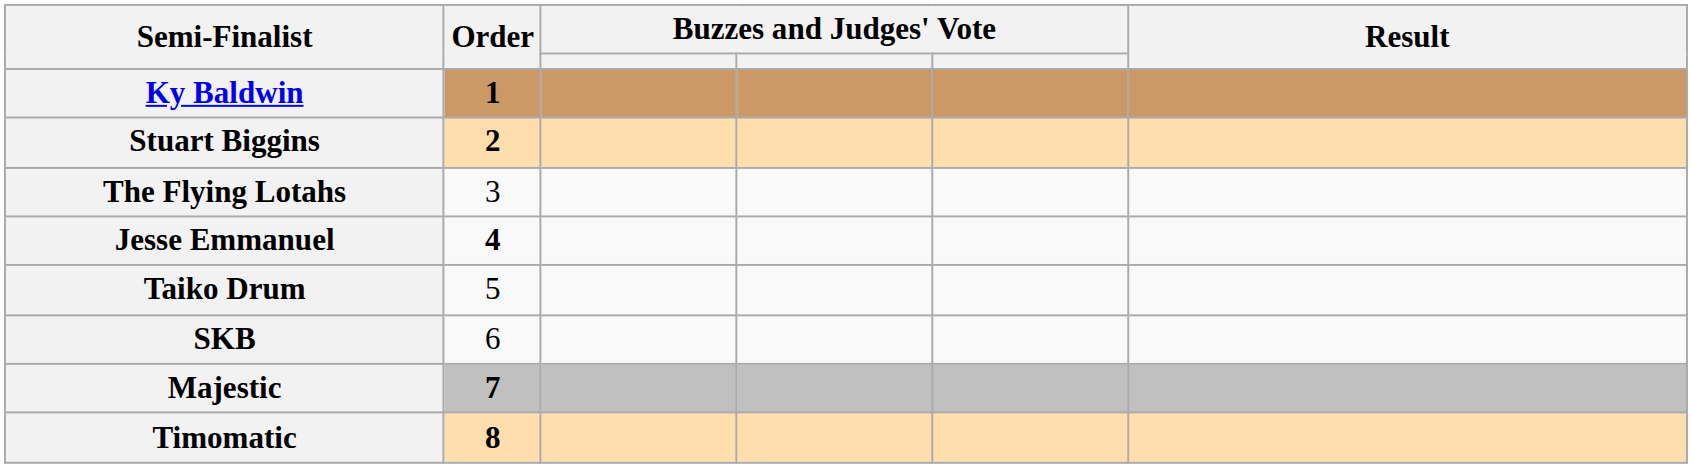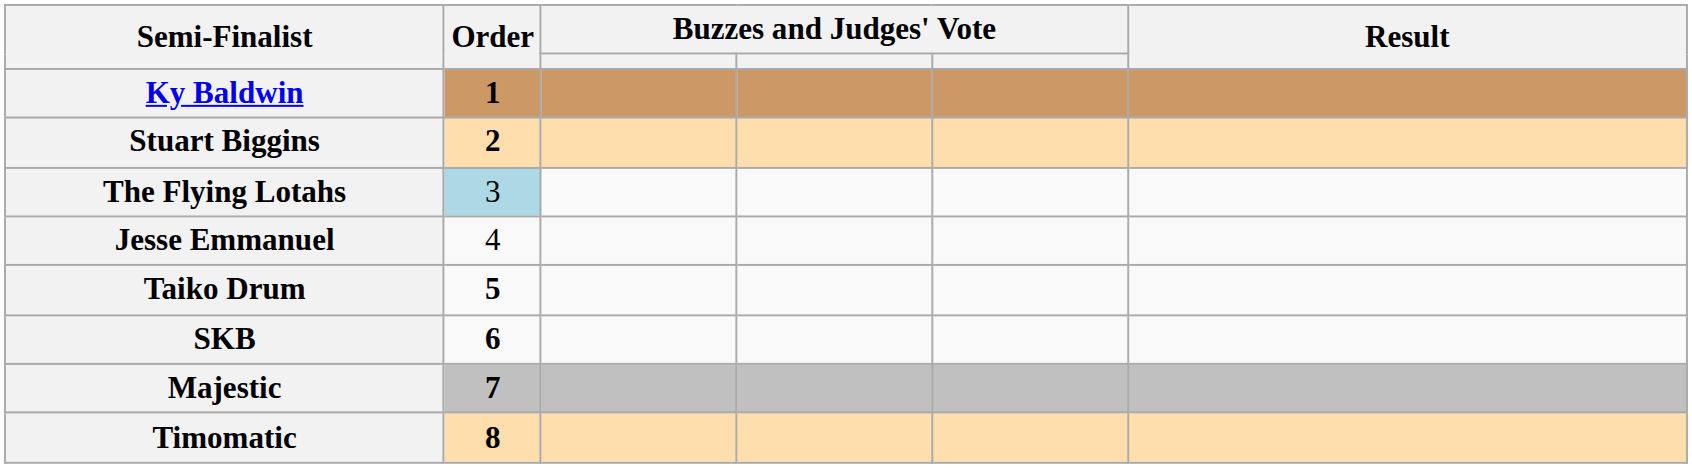(493, 191) no background -> (493, 191) lightblue background
(493, 240) bold -> (493, 240) normal
(493, 289) normal -> (493, 289) bold
(493, 338) normal -> (493, 338) bold
